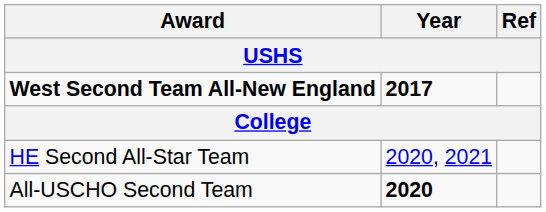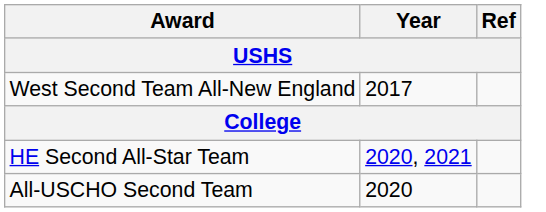(193, 88) bold -> (182, 88) normal
(409, 88) bold -> (389, 88) normal
(409, 190) bold -> (389, 190) normal
